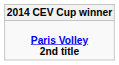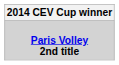(59, 46) no background -> (59, 46) lightgrey background
